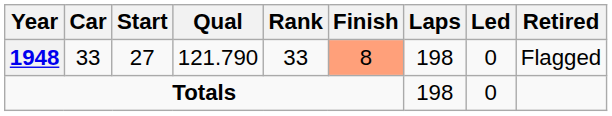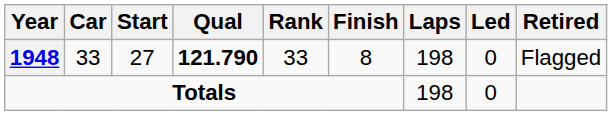(218, 57) normal -> (218, 57) bold
(366, 57) lightsalmon background -> (366, 57) no background
